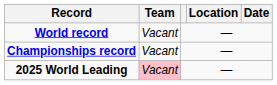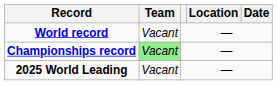(160, 51) no background -> (160, 51) lightgreen background
(160, 70) pink background -> (160, 70) no background
